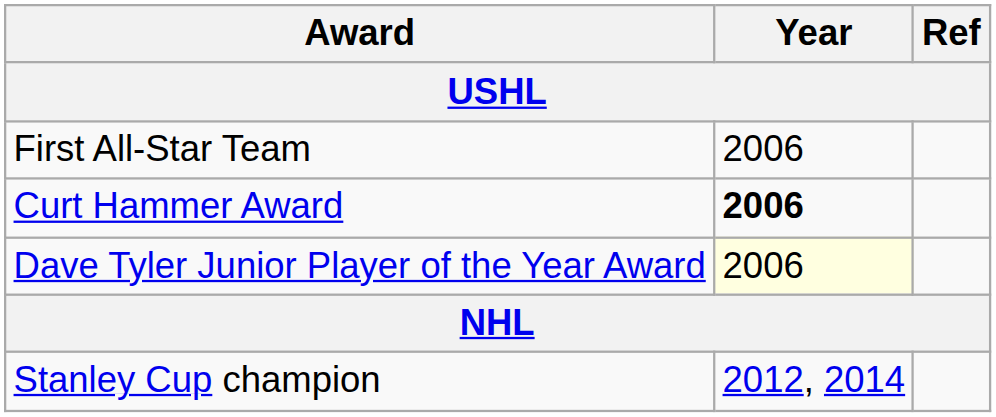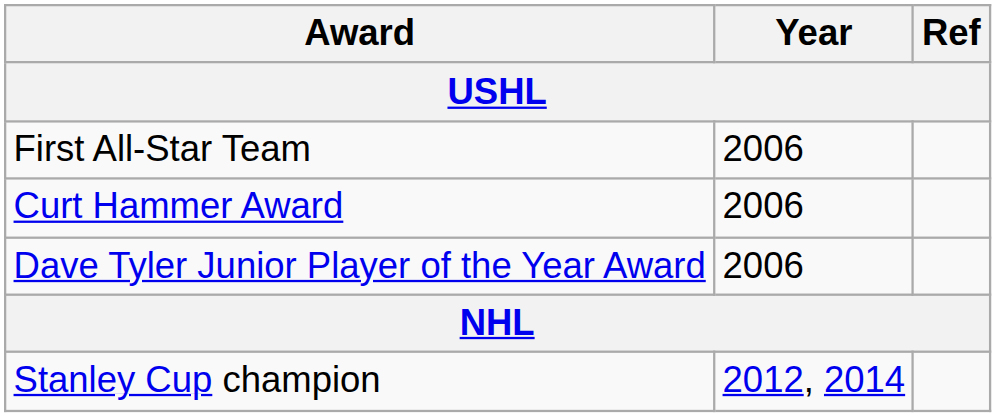(763, 206) bold -> (763, 206) normal
(763, 264) lightyellow background -> (763, 264) no background
